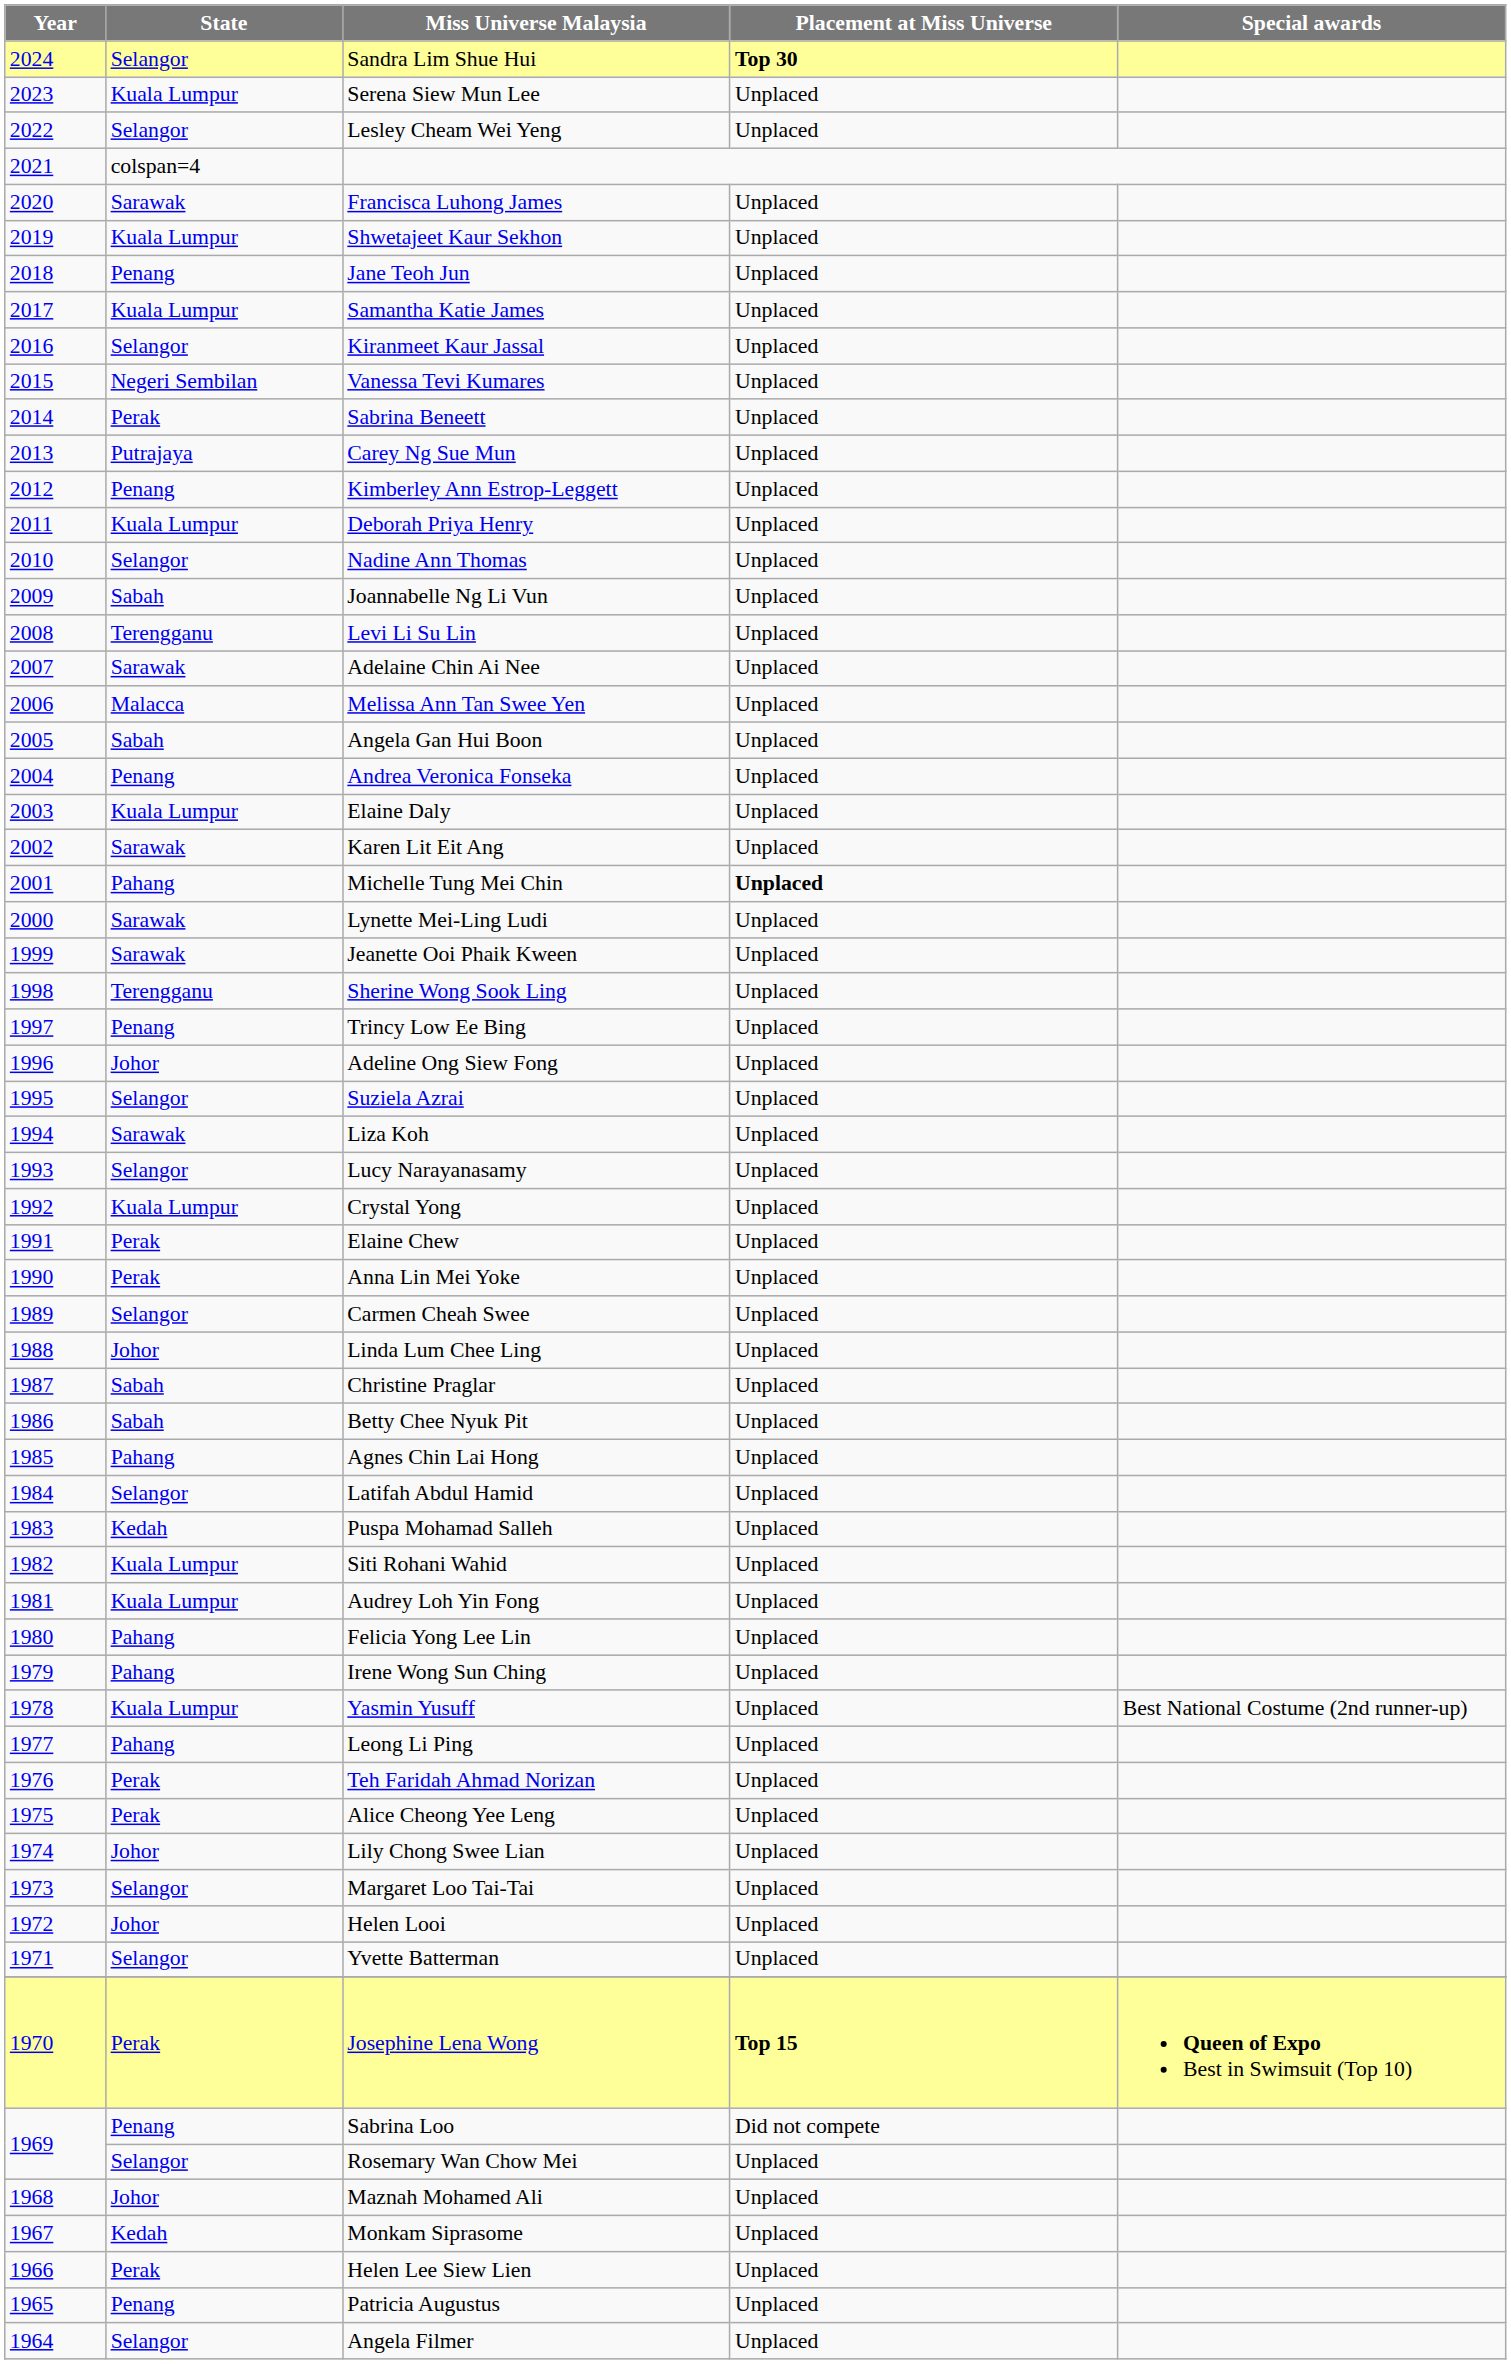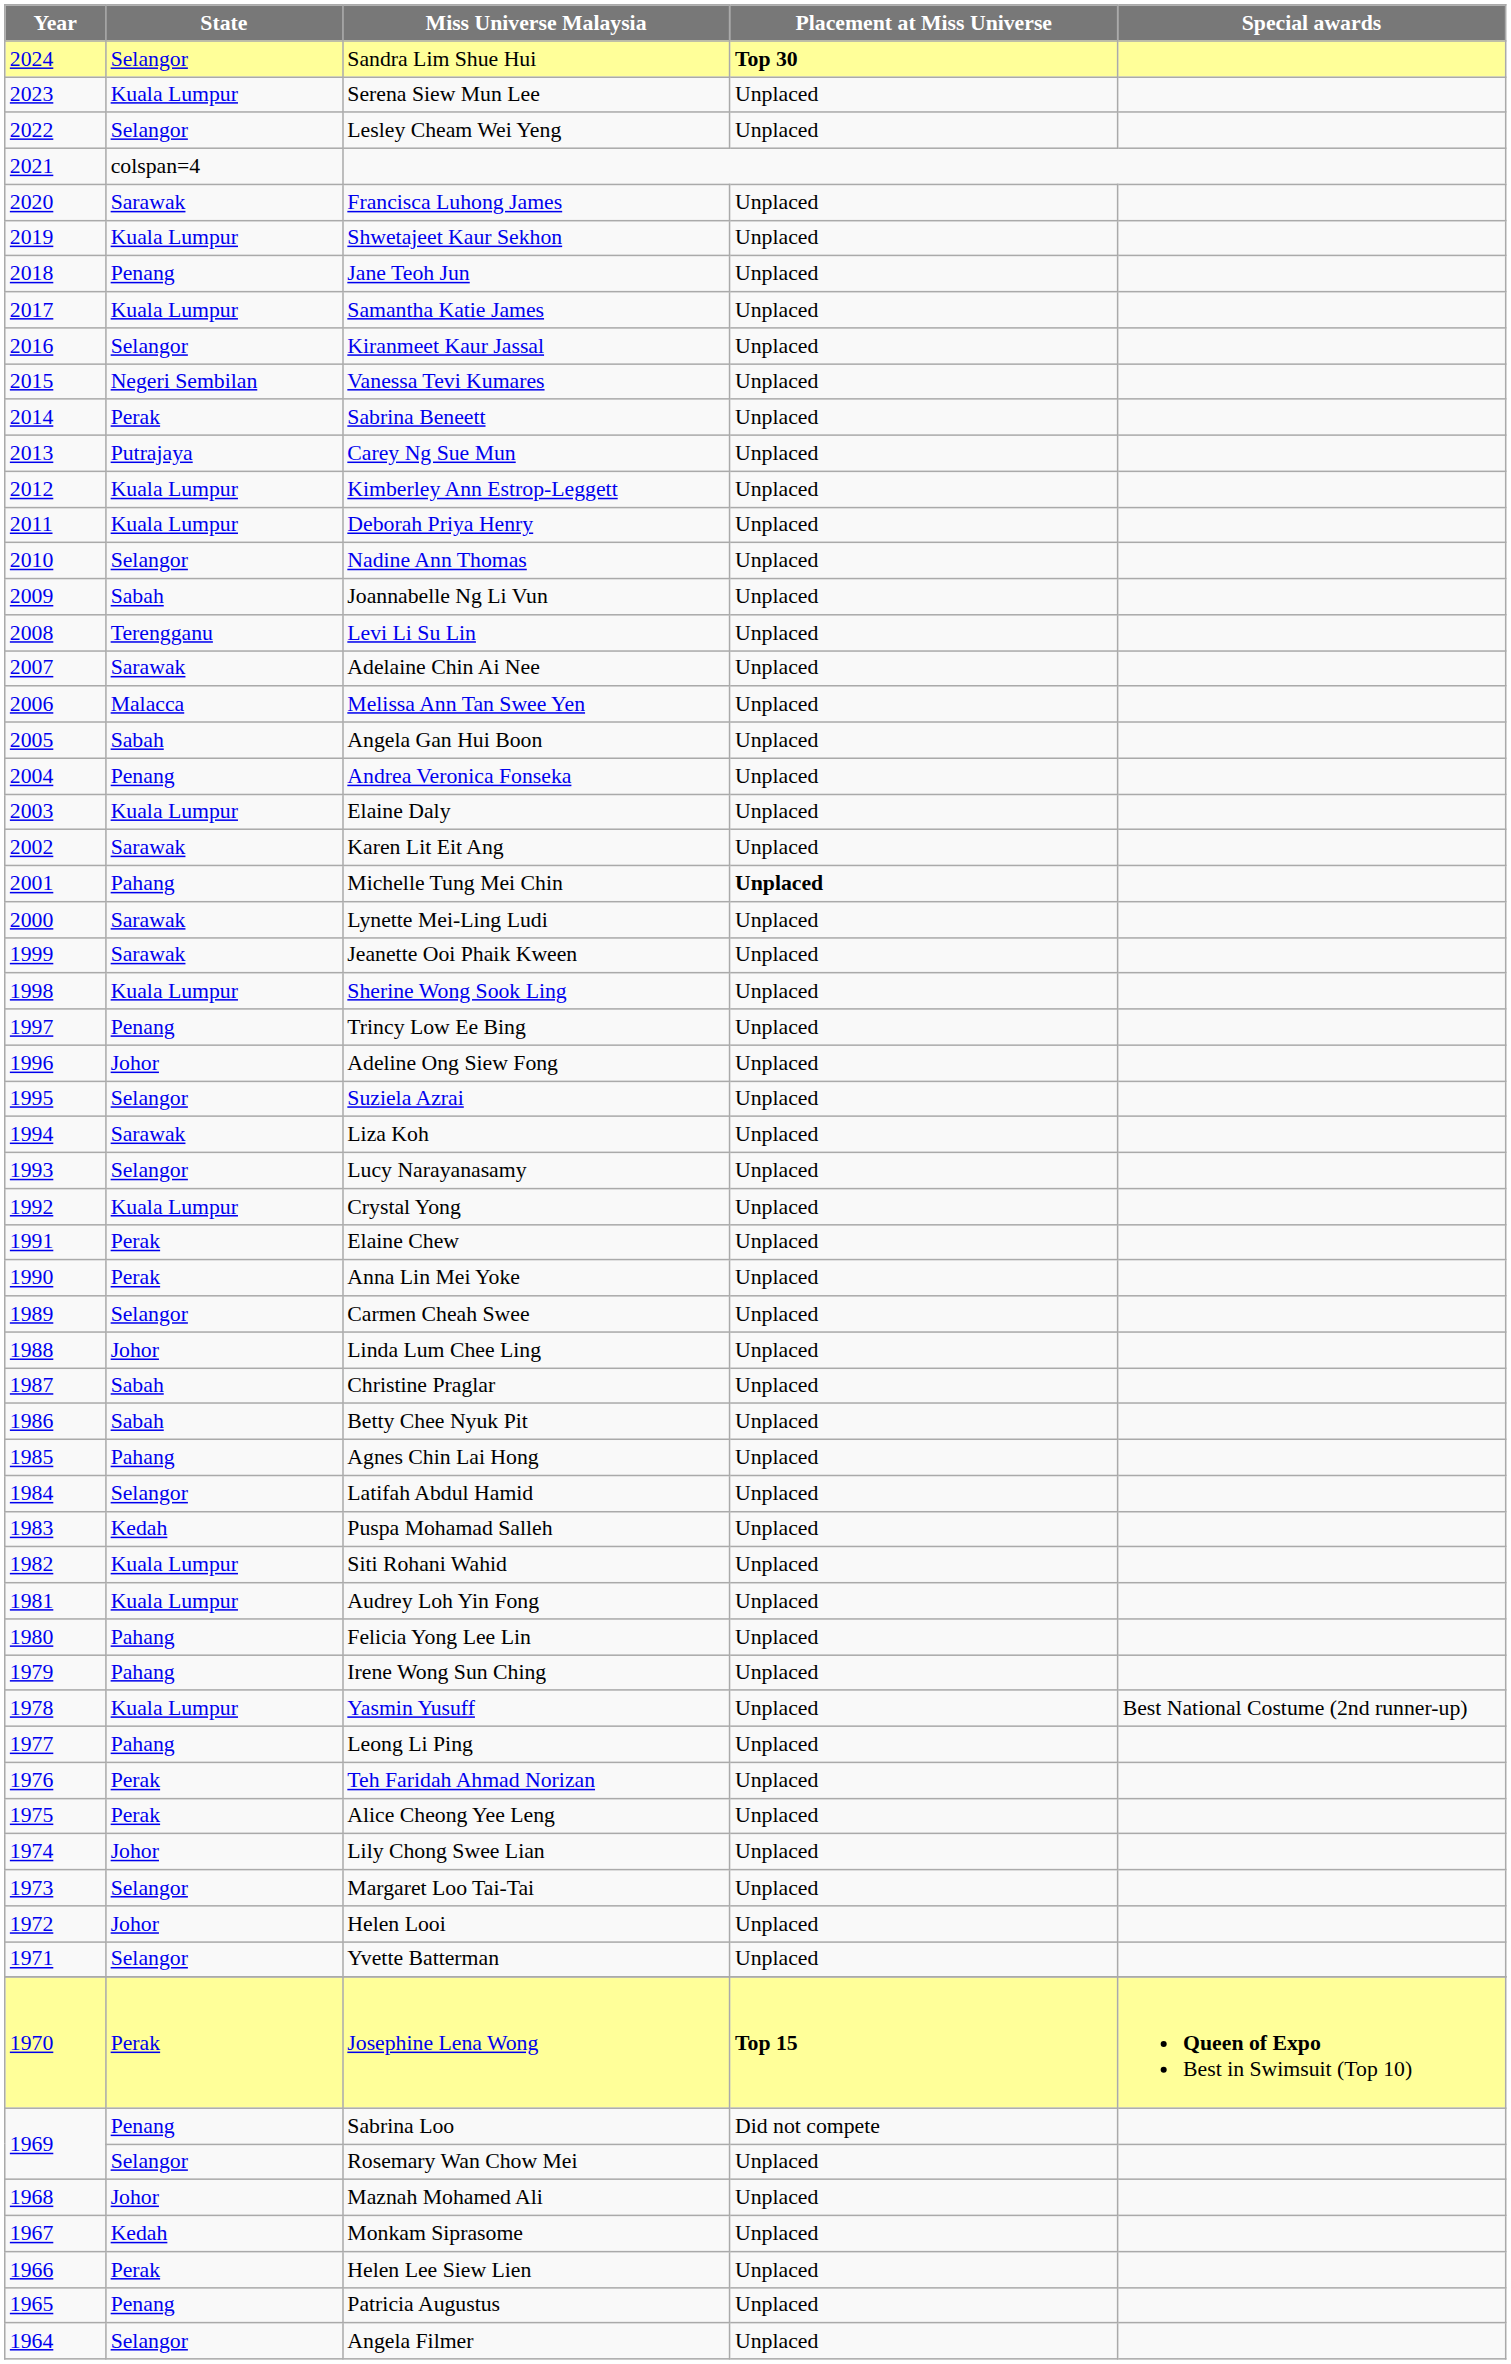(143, 489) Penang -> (174, 489) Kuala Lumpur
(162, 991) Terengganu -> (174, 991) Kuala Lumpur
